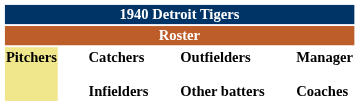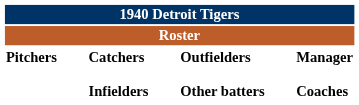(31, 56) khaki background -> (31, 56) no background
